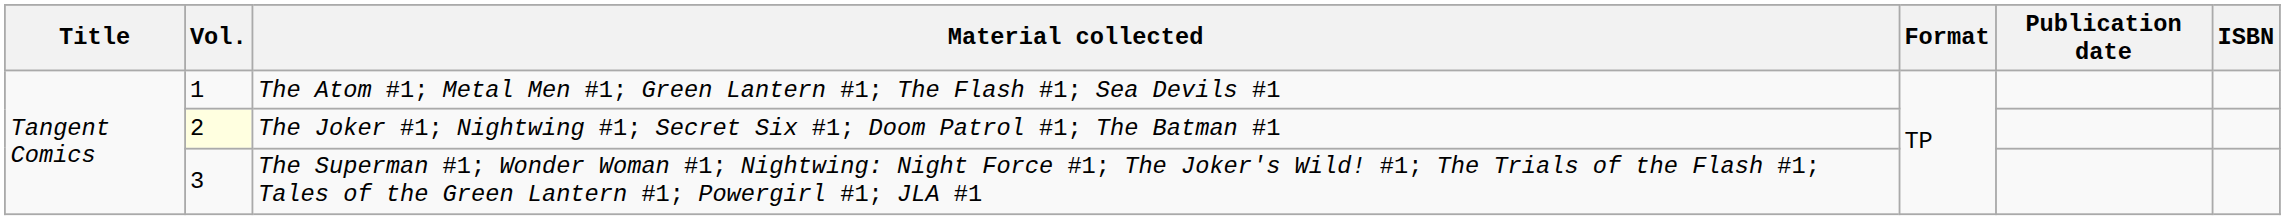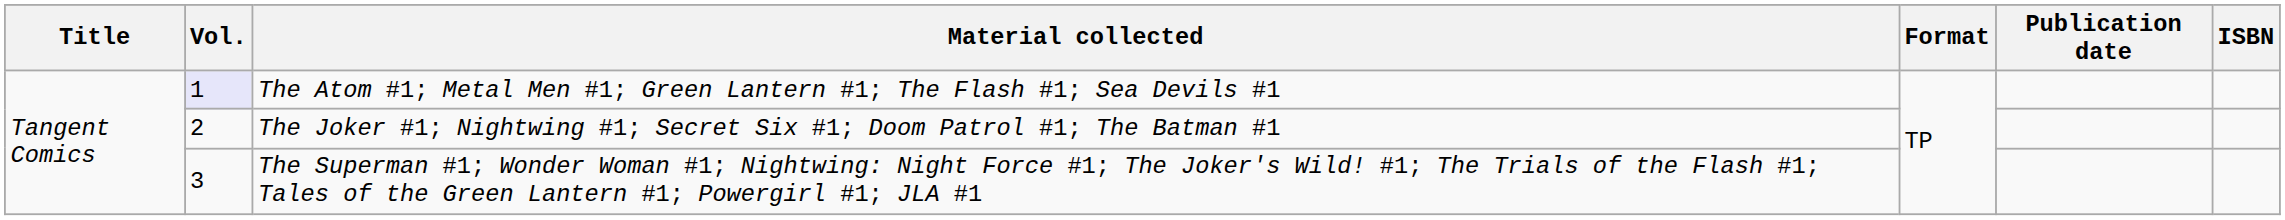(197, 90) no background -> (197, 90) lavender background
(197, 129) lightyellow background -> (197, 129) no background
